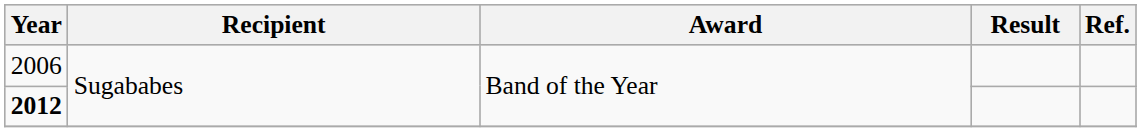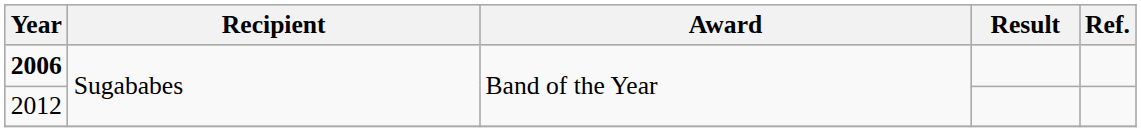(36, 65) normal -> (36, 65) bold
(36, 106) bold -> (36, 106) normal
